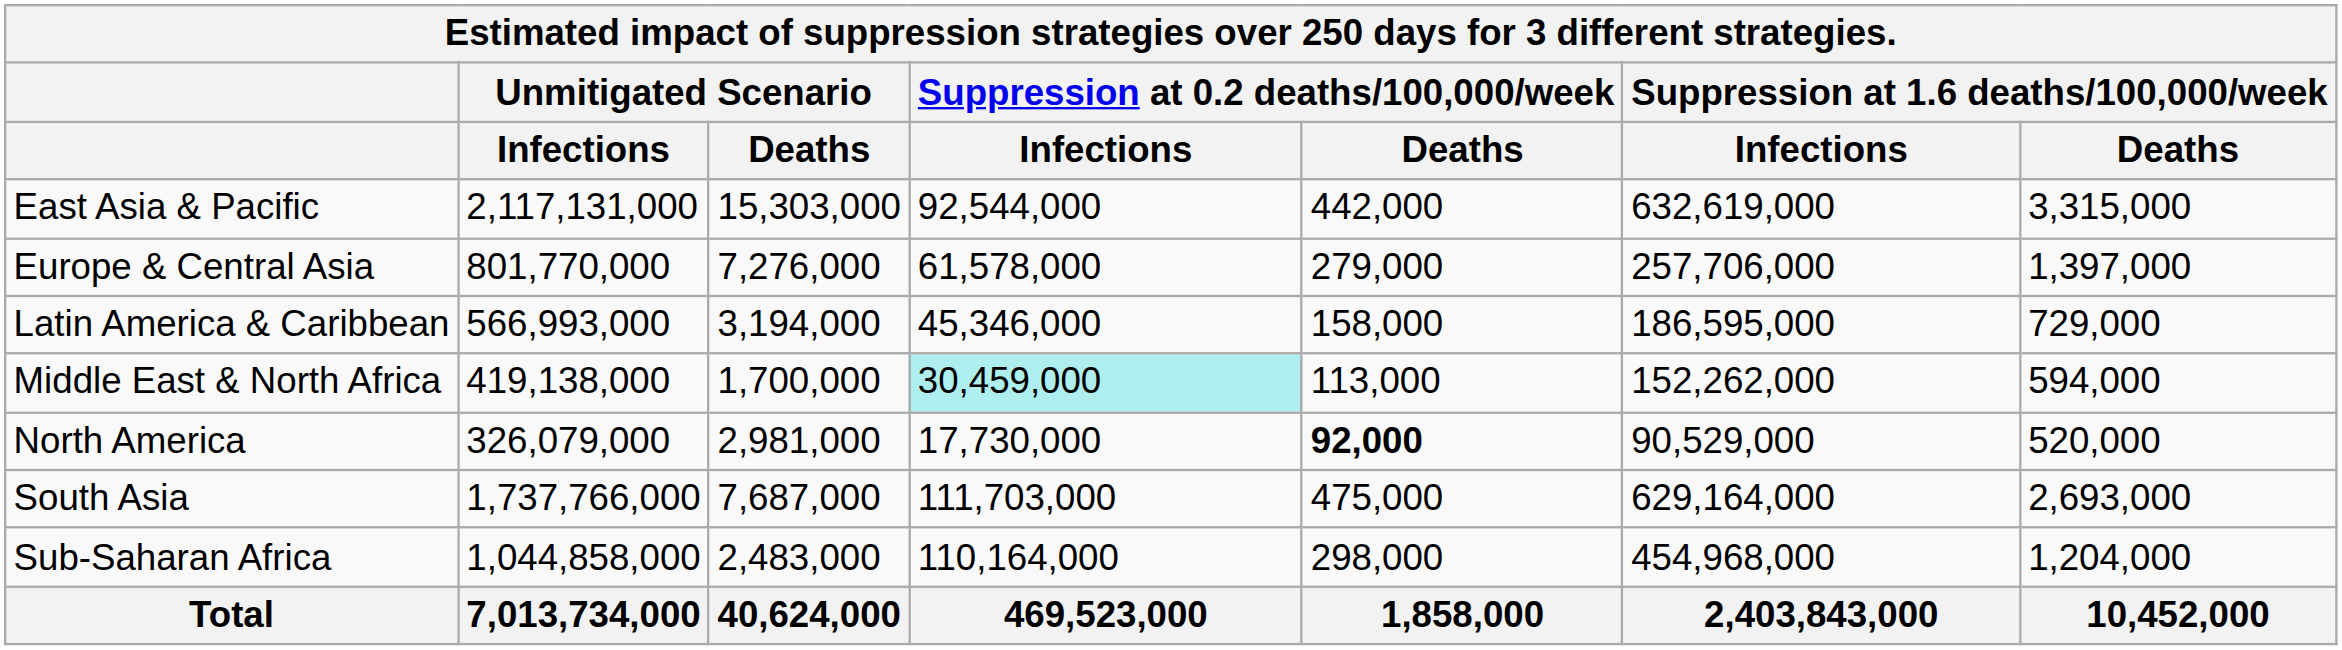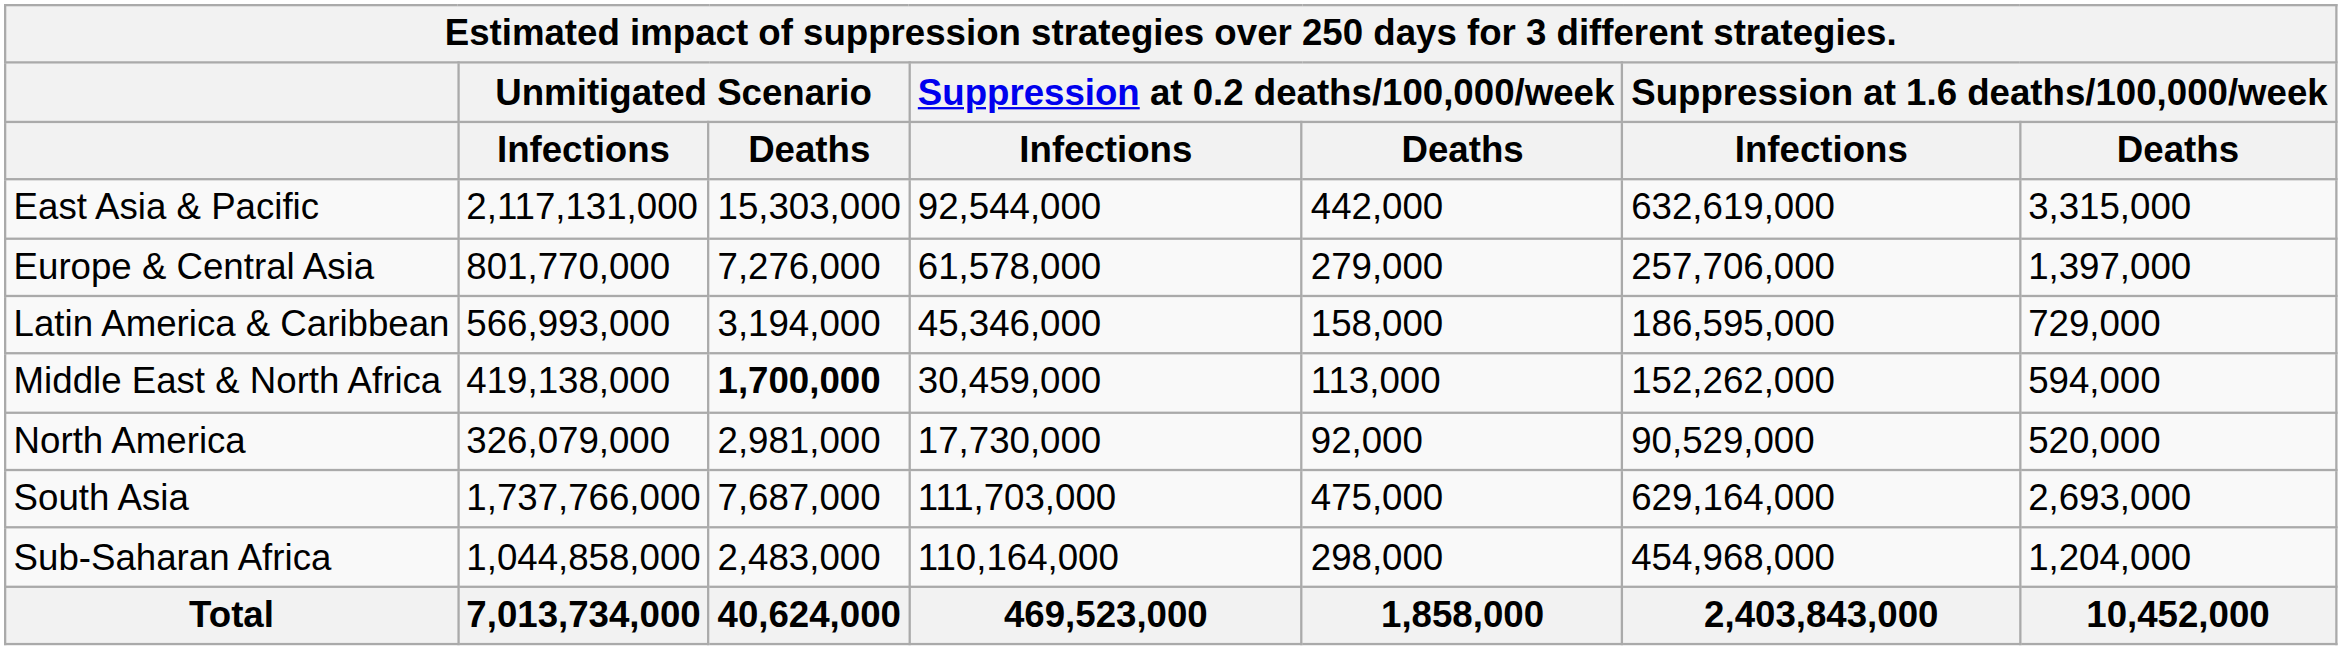(799, 382) normal -> (799, 382) bold
(1010, 382) paleturquoise background -> (1010, 382) no background
(1367, 440) bold -> (1367, 440) normal
